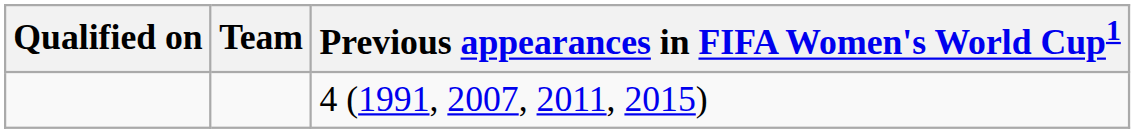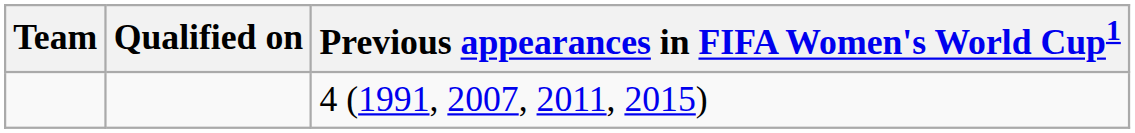columns swapped: (261, 37) <-> (108, 37)
